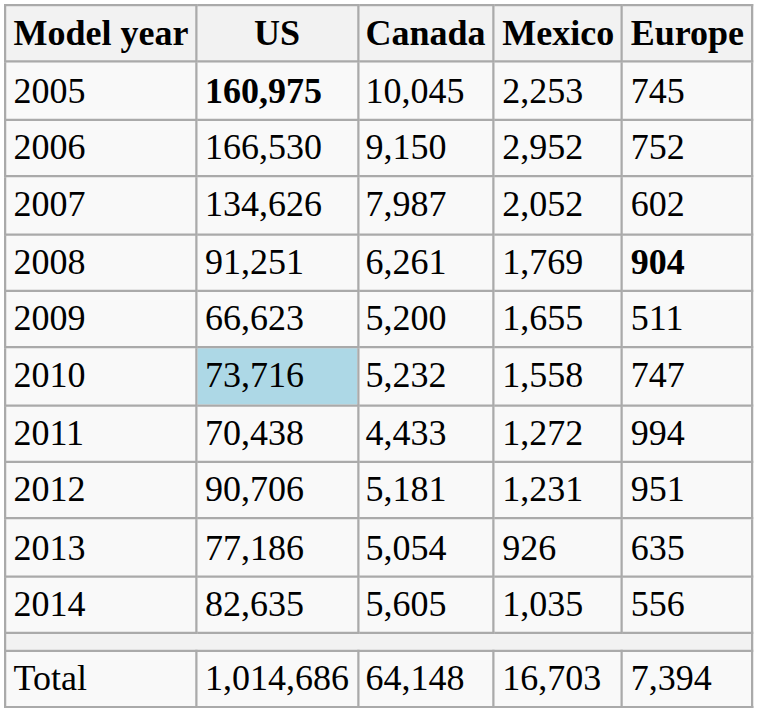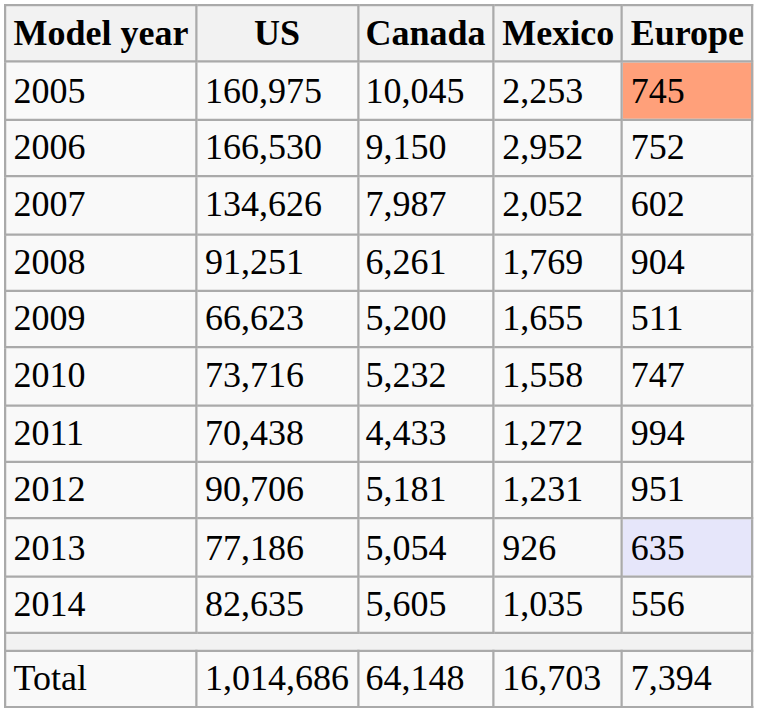(263, 90) bold -> (263, 90) normal
(658, 90) no background -> (658, 90) lightsalmon background
(658, 261) bold -> (658, 261) normal
(254, 375) lightblue background -> (254, 375) no background
(658, 546) no background -> (658, 546) lavender background
